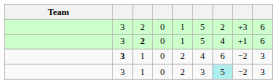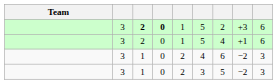(143, 27) normal -> (143, 27) bold
(163, 27) normal -> (163, 27) bold
(143, 42) bold -> (143, 42) normal
(123, 57) bold -> (123, 57) normal
(223, 72) paleturquoise background -> (223, 72) no background
